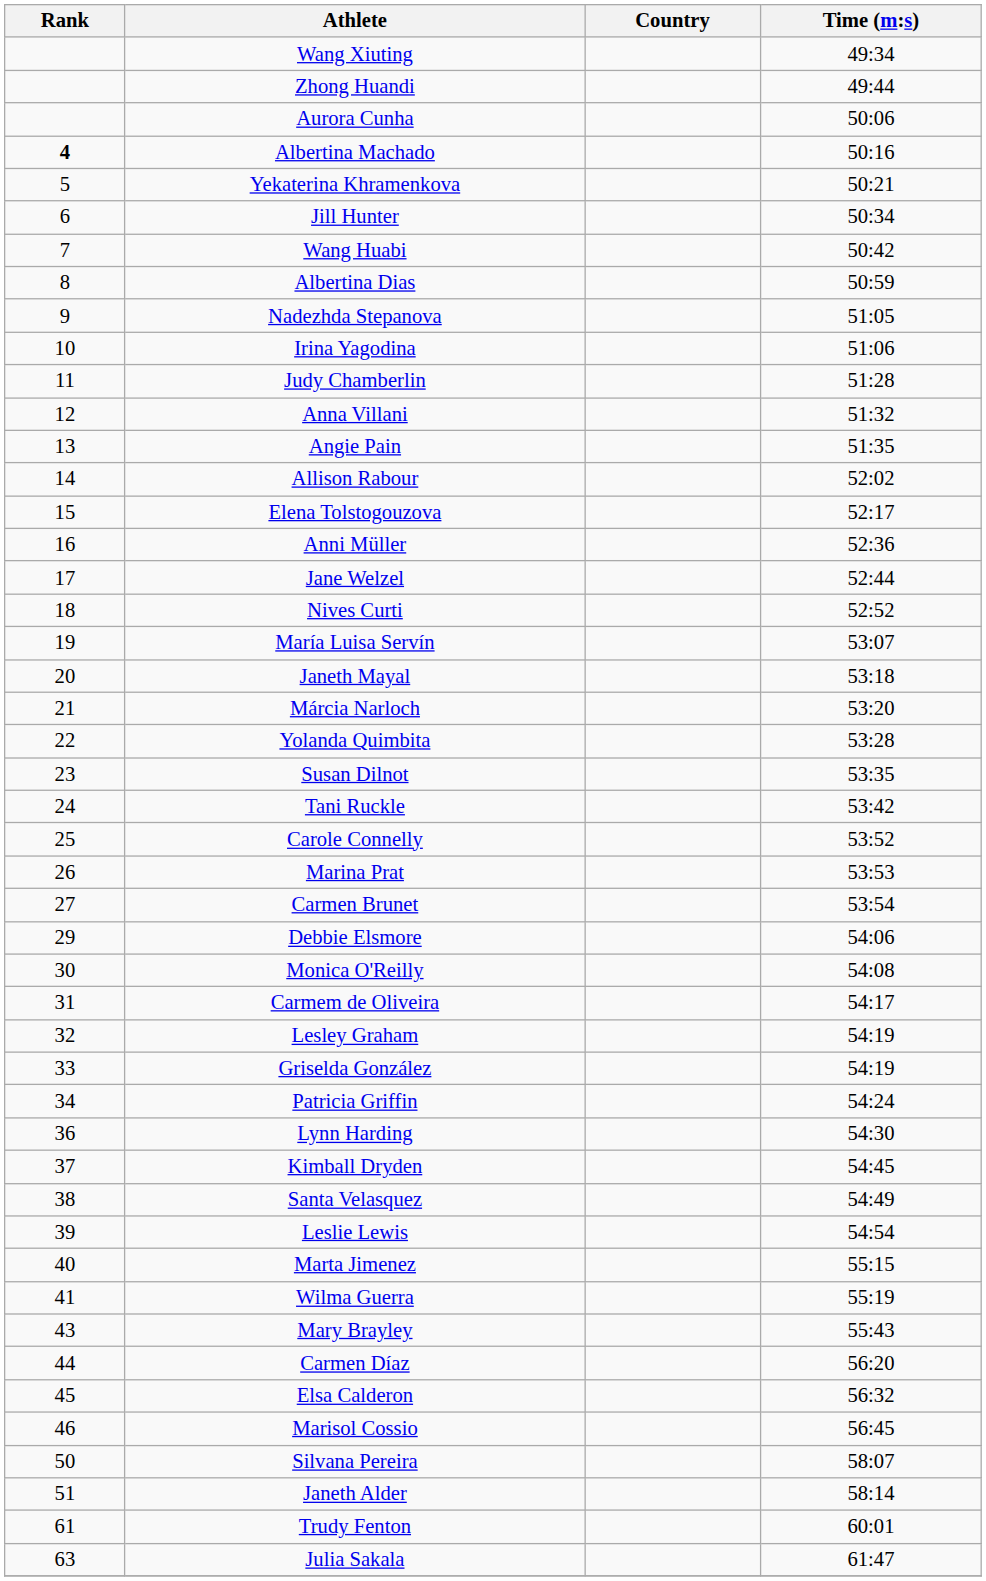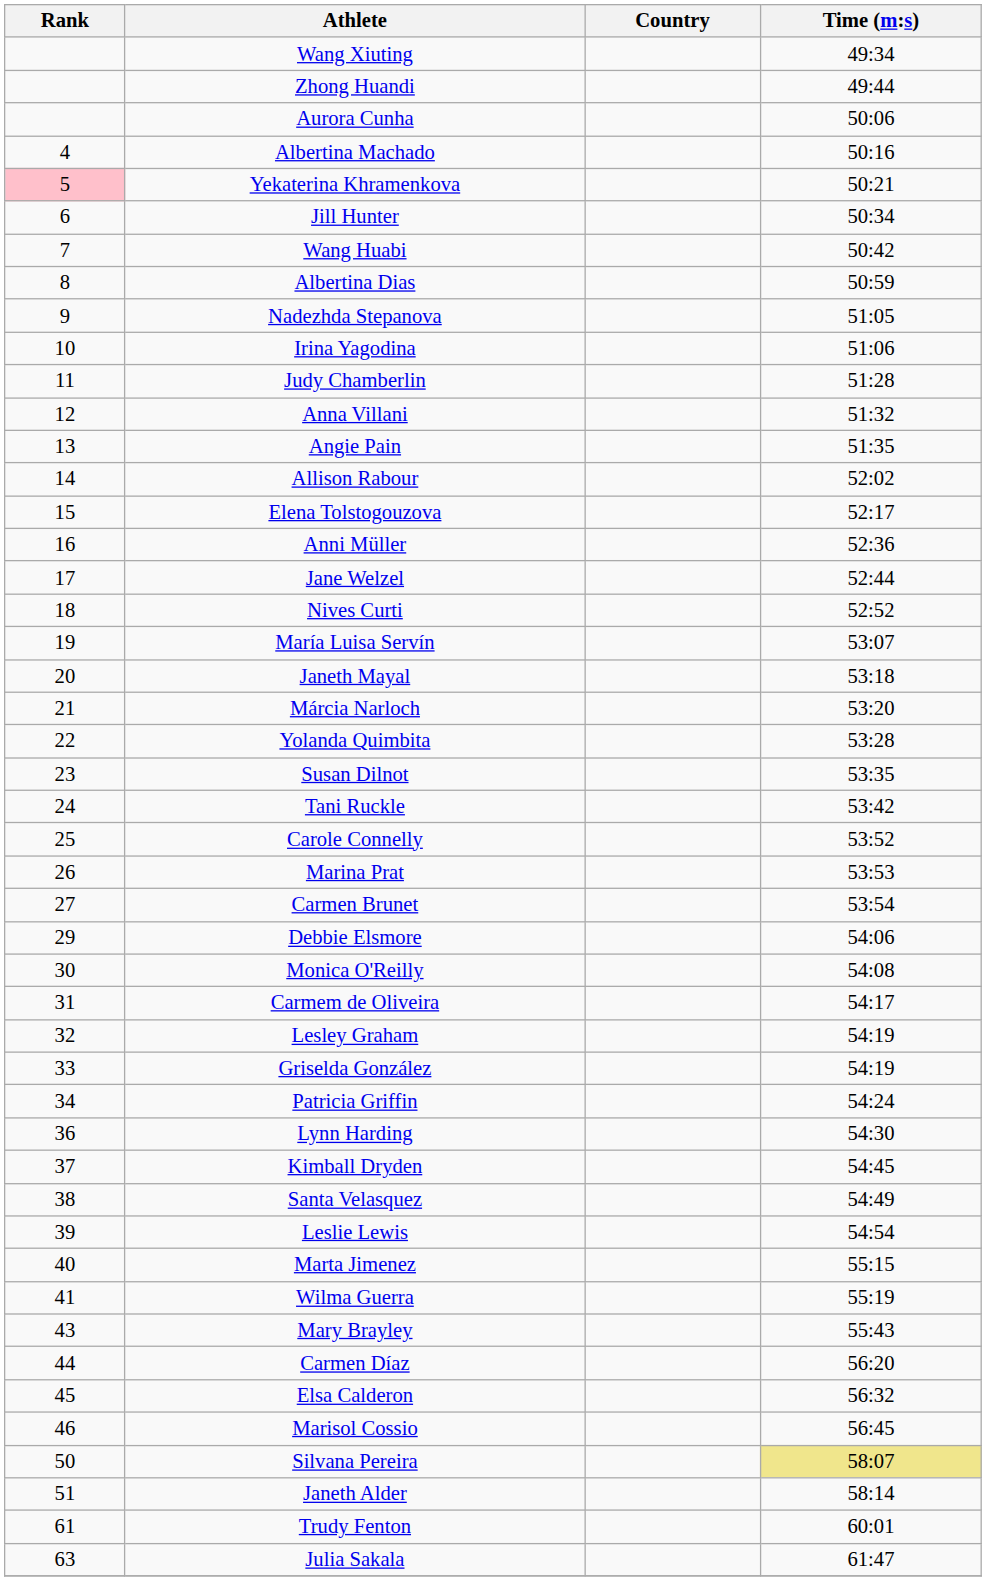(65, 151) bold -> (65, 151) normal
(65, 184) no background -> (65, 184) pink background
(871, 1461) no background -> (871, 1461) khaki background
